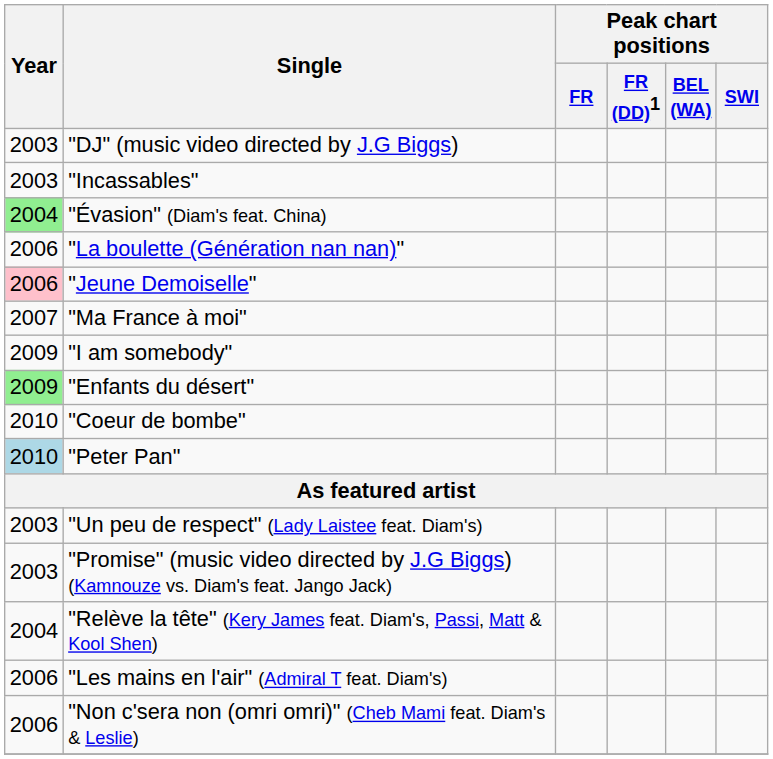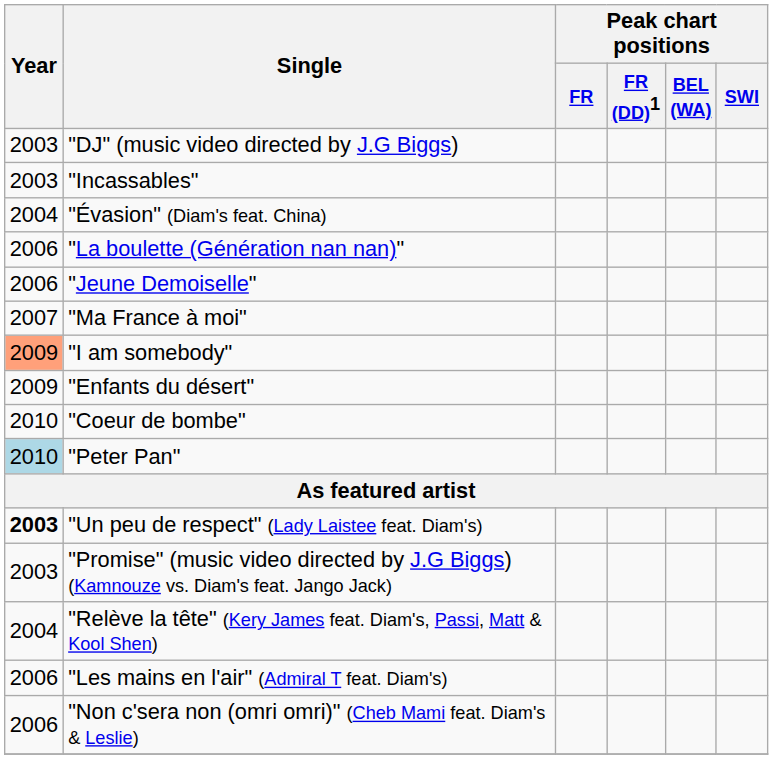(34, 214) lightgreen background -> (34, 214) no background
(34, 283) pink background -> (34, 283) no background
(34, 352) no background -> (34, 352) lightsalmon background
(34, 387) lightgreen background -> (34, 387) no background
(34, 525) normal -> (34, 525) bold
